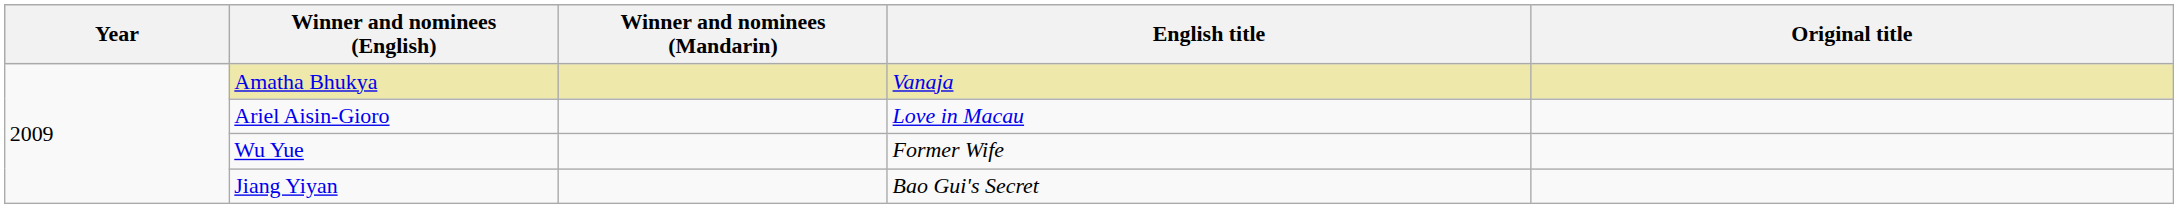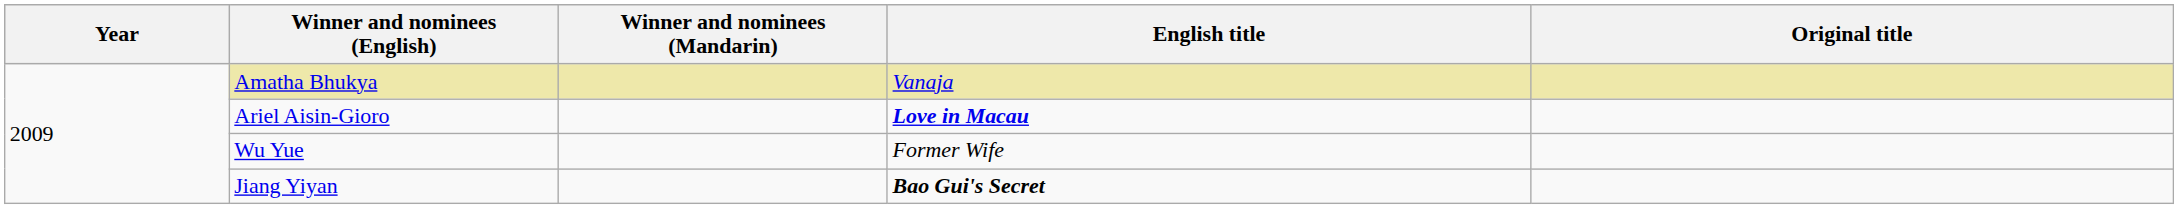(958, 116) normal -> (961, 116) bold
(966, 185) normal -> (969, 185) bold
